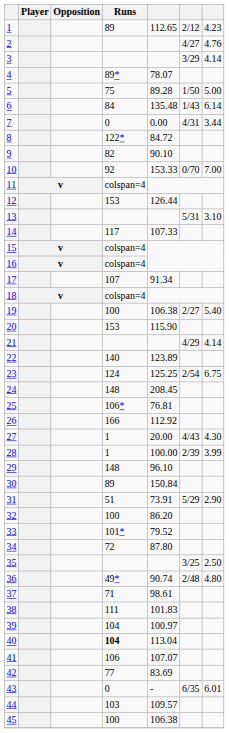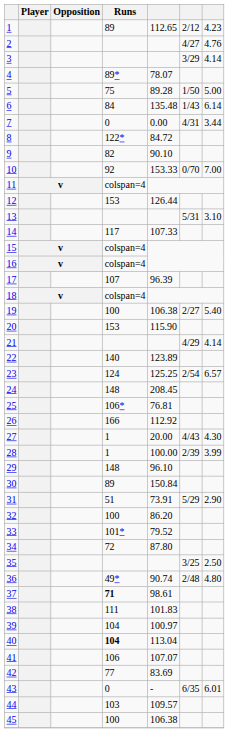(161, 279) 91.34 -> (161, 279) 96.39
(213, 374) 6.75 -> (213, 374) 6.57
(110, 594) normal -> (110, 594) bold
